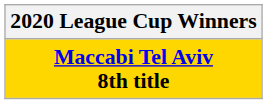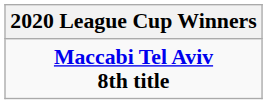(134, 68) gold background -> (134, 68) no background
